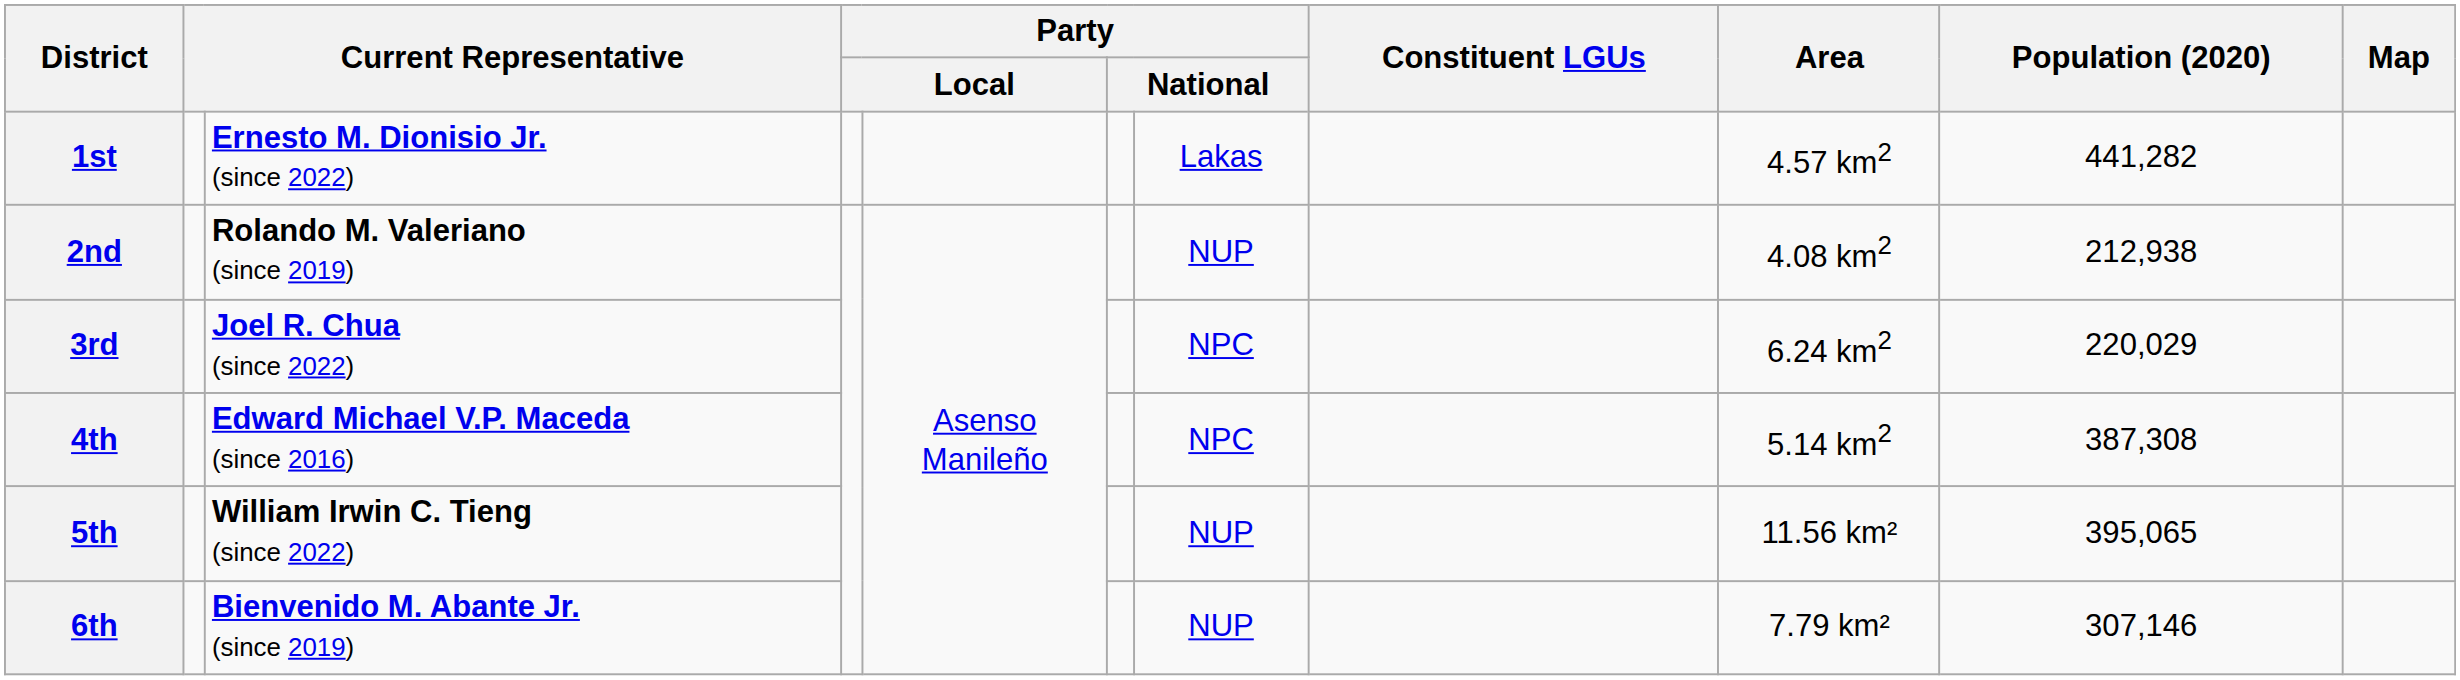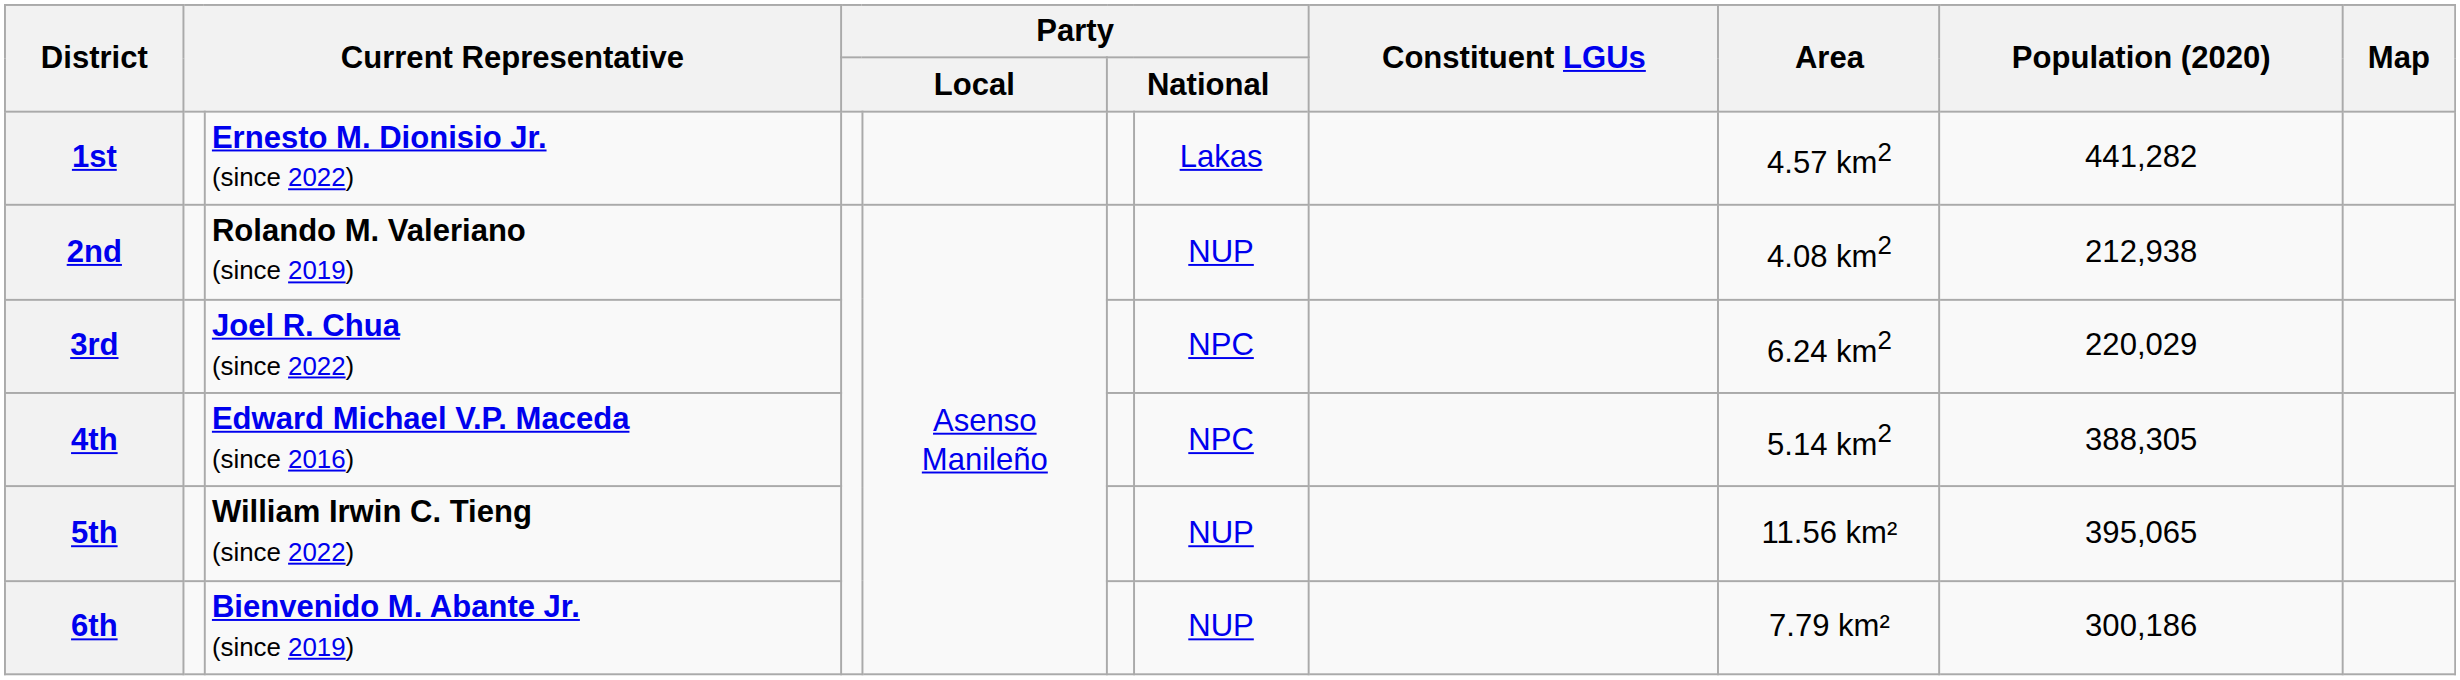(2141, 439) 387,308 -> (2141, 439) 388,305
(2141, 626) 307,146 -> (2141, 626) 300,186
